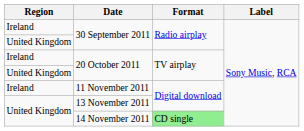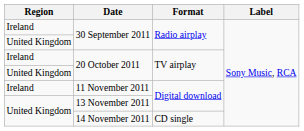(174, 118) lightgreen background -> (174, 118) no background
